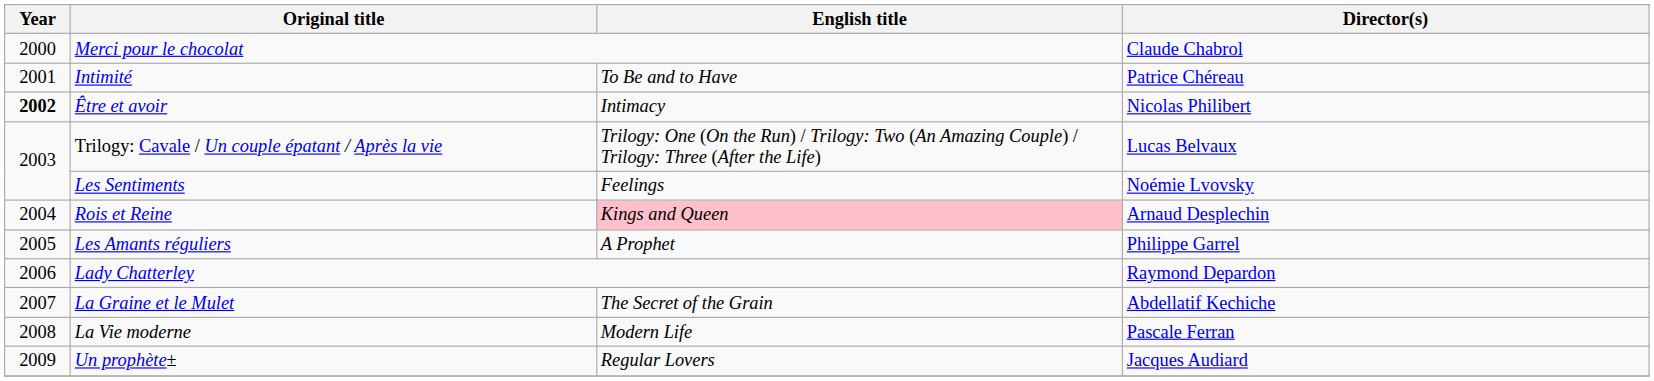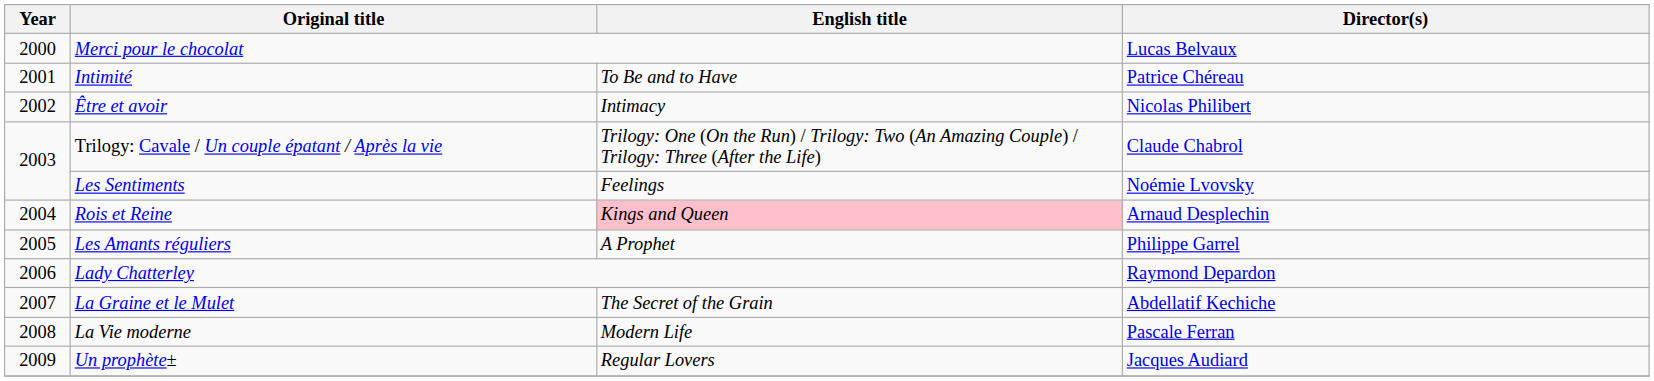(1185, 48) Claude Chabrol -> (1182, 48) Lucas Belvaux
(38, 106) bold -> (38, 106) normal
(1182, 146) Lucas Belvaux -> (1185, 146) Claude Chabrol
